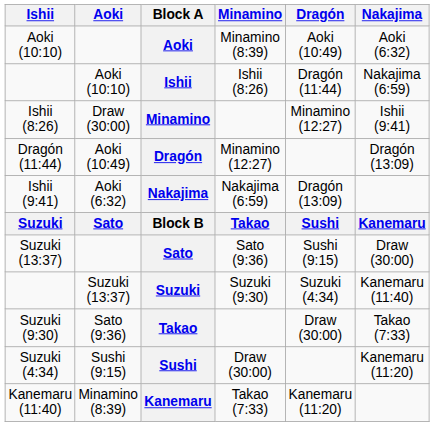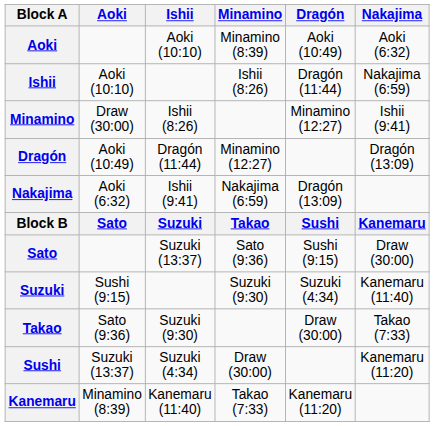columns swapped: (178, 15) <-> (40, 15)
(108, 290) Suzuki (13:37) -> (112, 290) Sushi (9:15)
(108, 365) Sushi (9:15) -> (112, 365) Suzuki (13:37)
